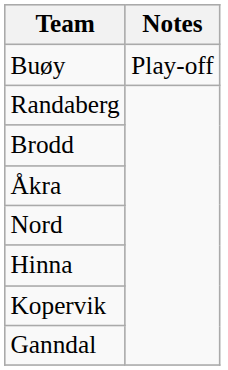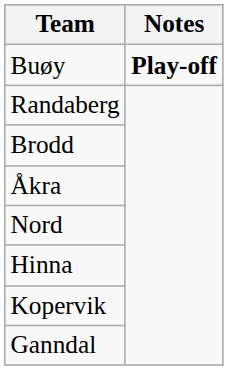(173, 64) normal -> (174, 64) bold
